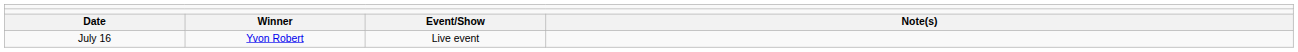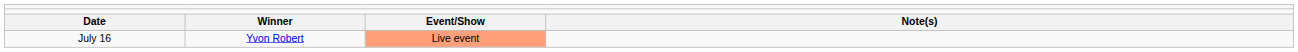(455, 38) no background -> (455, 38) lightsalmon background
